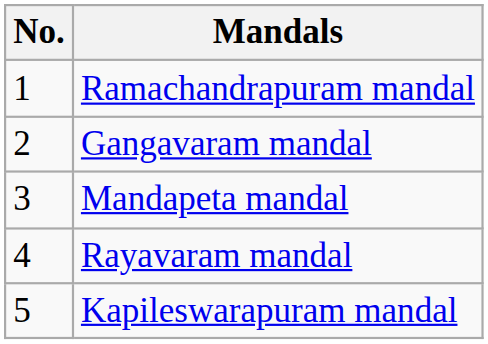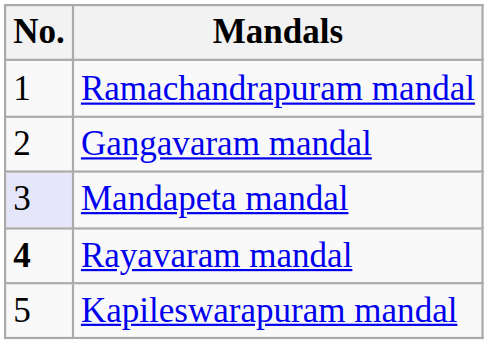(22, 198) no background -> (22, 198) lavender background
(22, 254) normal -> (22, 254) bold
